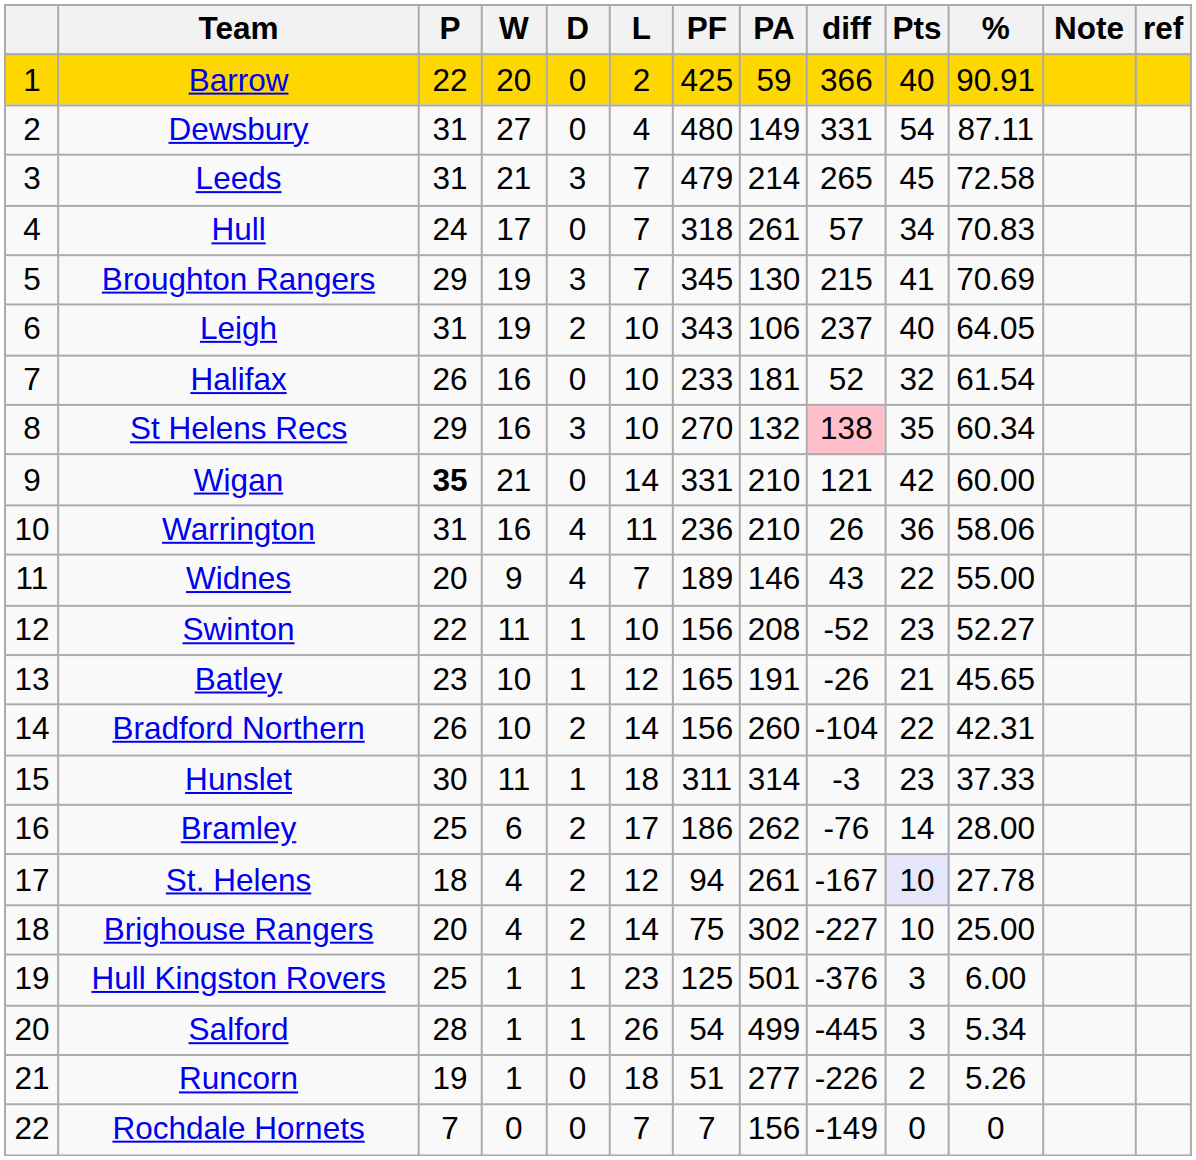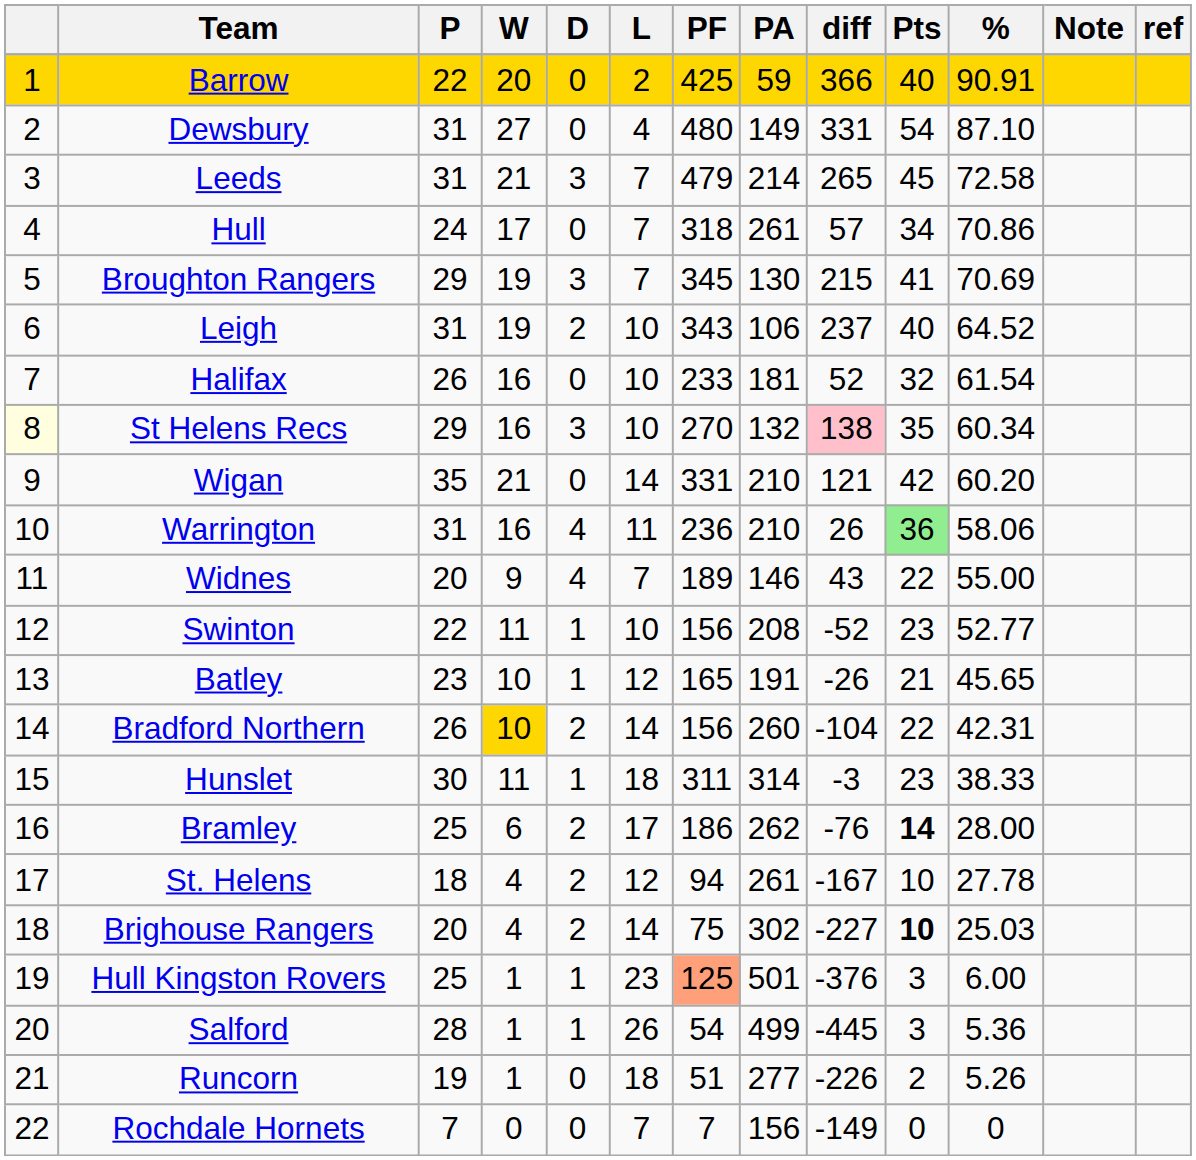(996, 129) 87.11 -> (996, 129) 87.10
(996, 229) 70.83 -> (996, 229) 70.86
(996, 329) 64.05 -> (996, 329) 64.52
(32, 429) no background -> (32, 429) lightyellow background
(450, 479) bold -> (450, 479) normal
(996, 479) 60.00 -> (996, 479) 60.20
(917, 529) no background -> (917, 529) lightgreen background
(996, 629) 52.27 -> (996, 629) 52.77
(514, 729) no background -> (514, 729) gold background
(996, 779) 37.33 -> (996, 779) 38.33
(917, 829) normal -> (917, 829) bold
(917, 879) lavender background -> (917, 879) no background
(917, 929) normal -> (917, 929) bold
(996, 929) 25.00 -> (996, 929) 25.03
(707, 979) no background -> (707, 979) lightsalmon background
(996, 1029) 5.34 -> (996, 1029) 5.36
